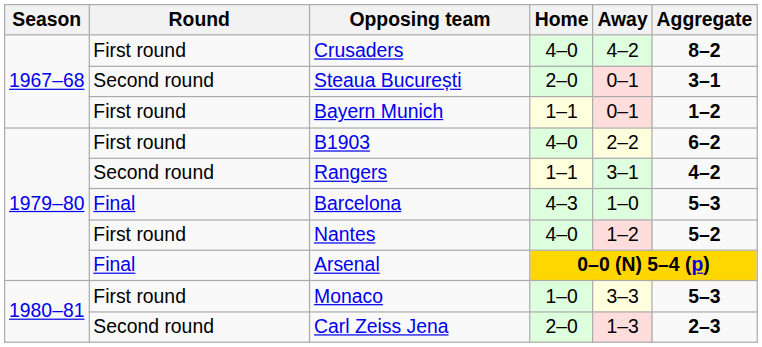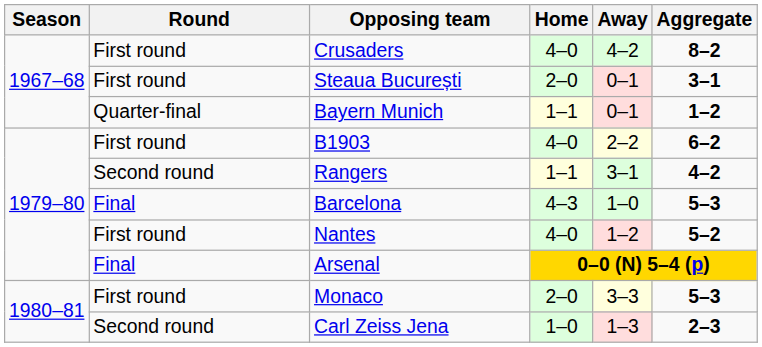(154, 81) Second round -> (140, 81) First round
(140, 111) First round -> (147, 111) Quarter-final
(562, 296) 1–0 -> (562, 296) 2–0
(562, 326) 2–0 -> (562, 326) 1–0
